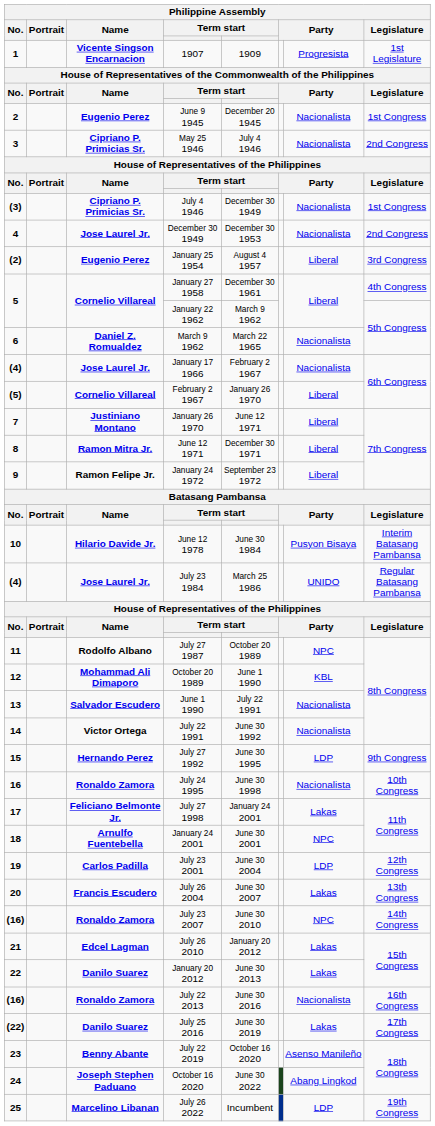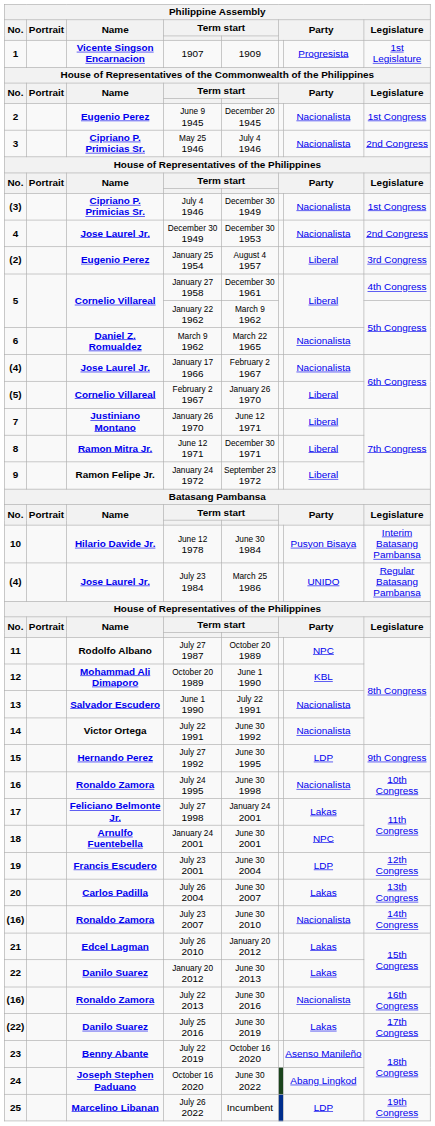(115, 865) Carlos Padilla -> (115, 865) Francis Escudero
(115, 892) Francis Escudero -> (115, 892) Carlos Padilla
(323, 919) NPC -> (323, 919) Nacionalista
